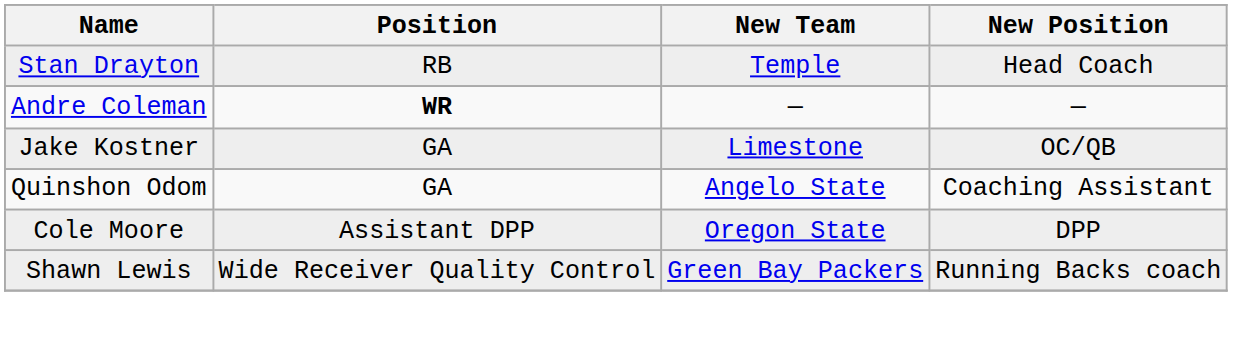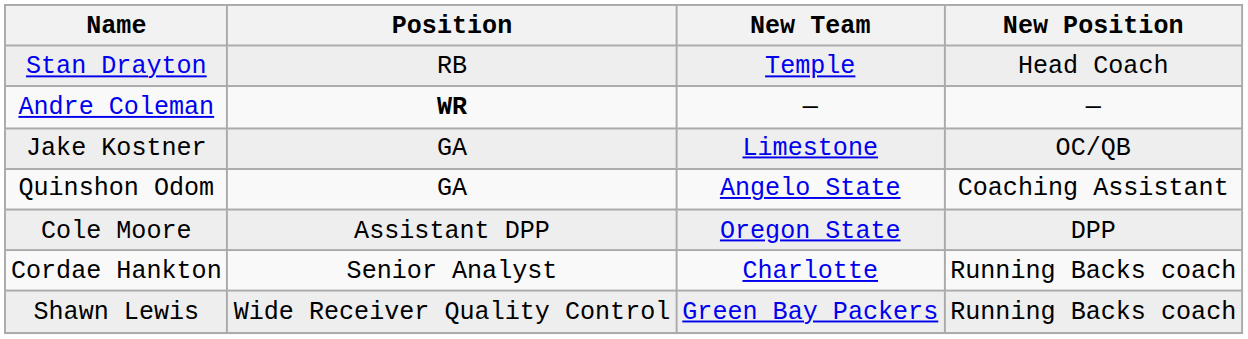+ row: (116, 271)
